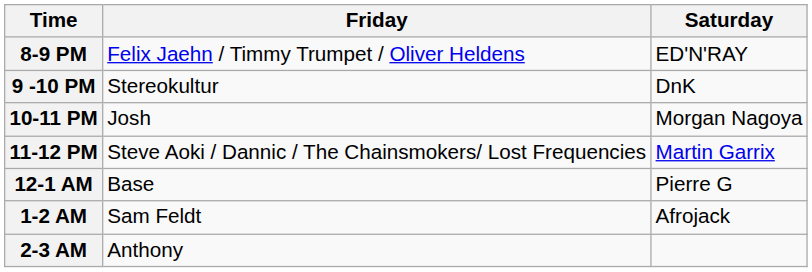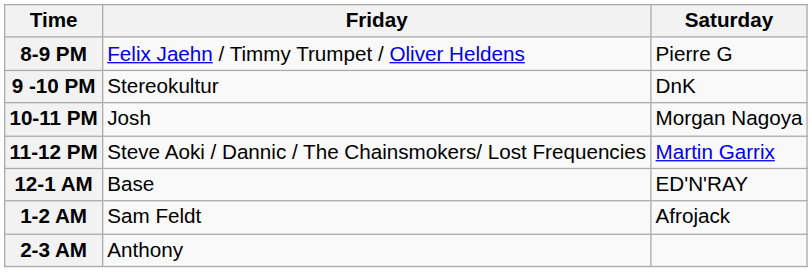(702, 53) ED'N'RAY -> (694, 53) Pierre G
(694, 184) Pierre G -> (702, 184) ED'N'RAY
